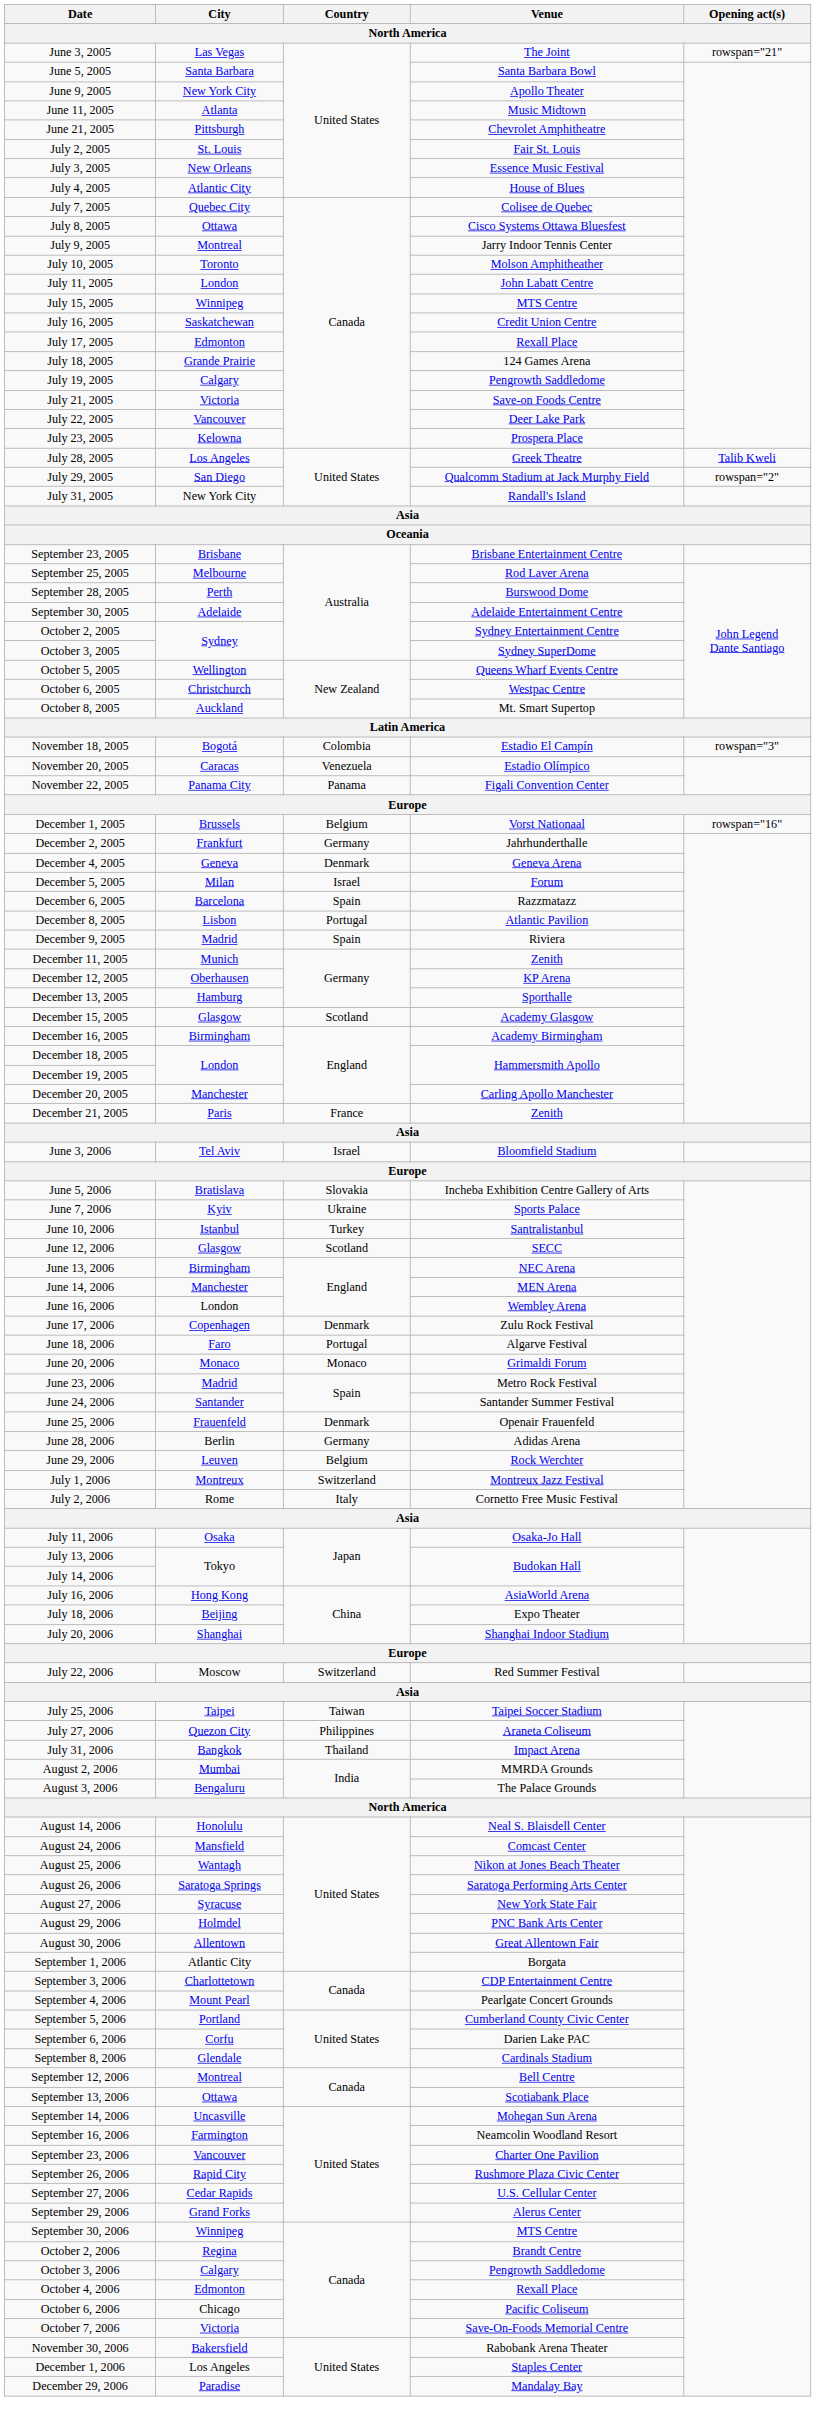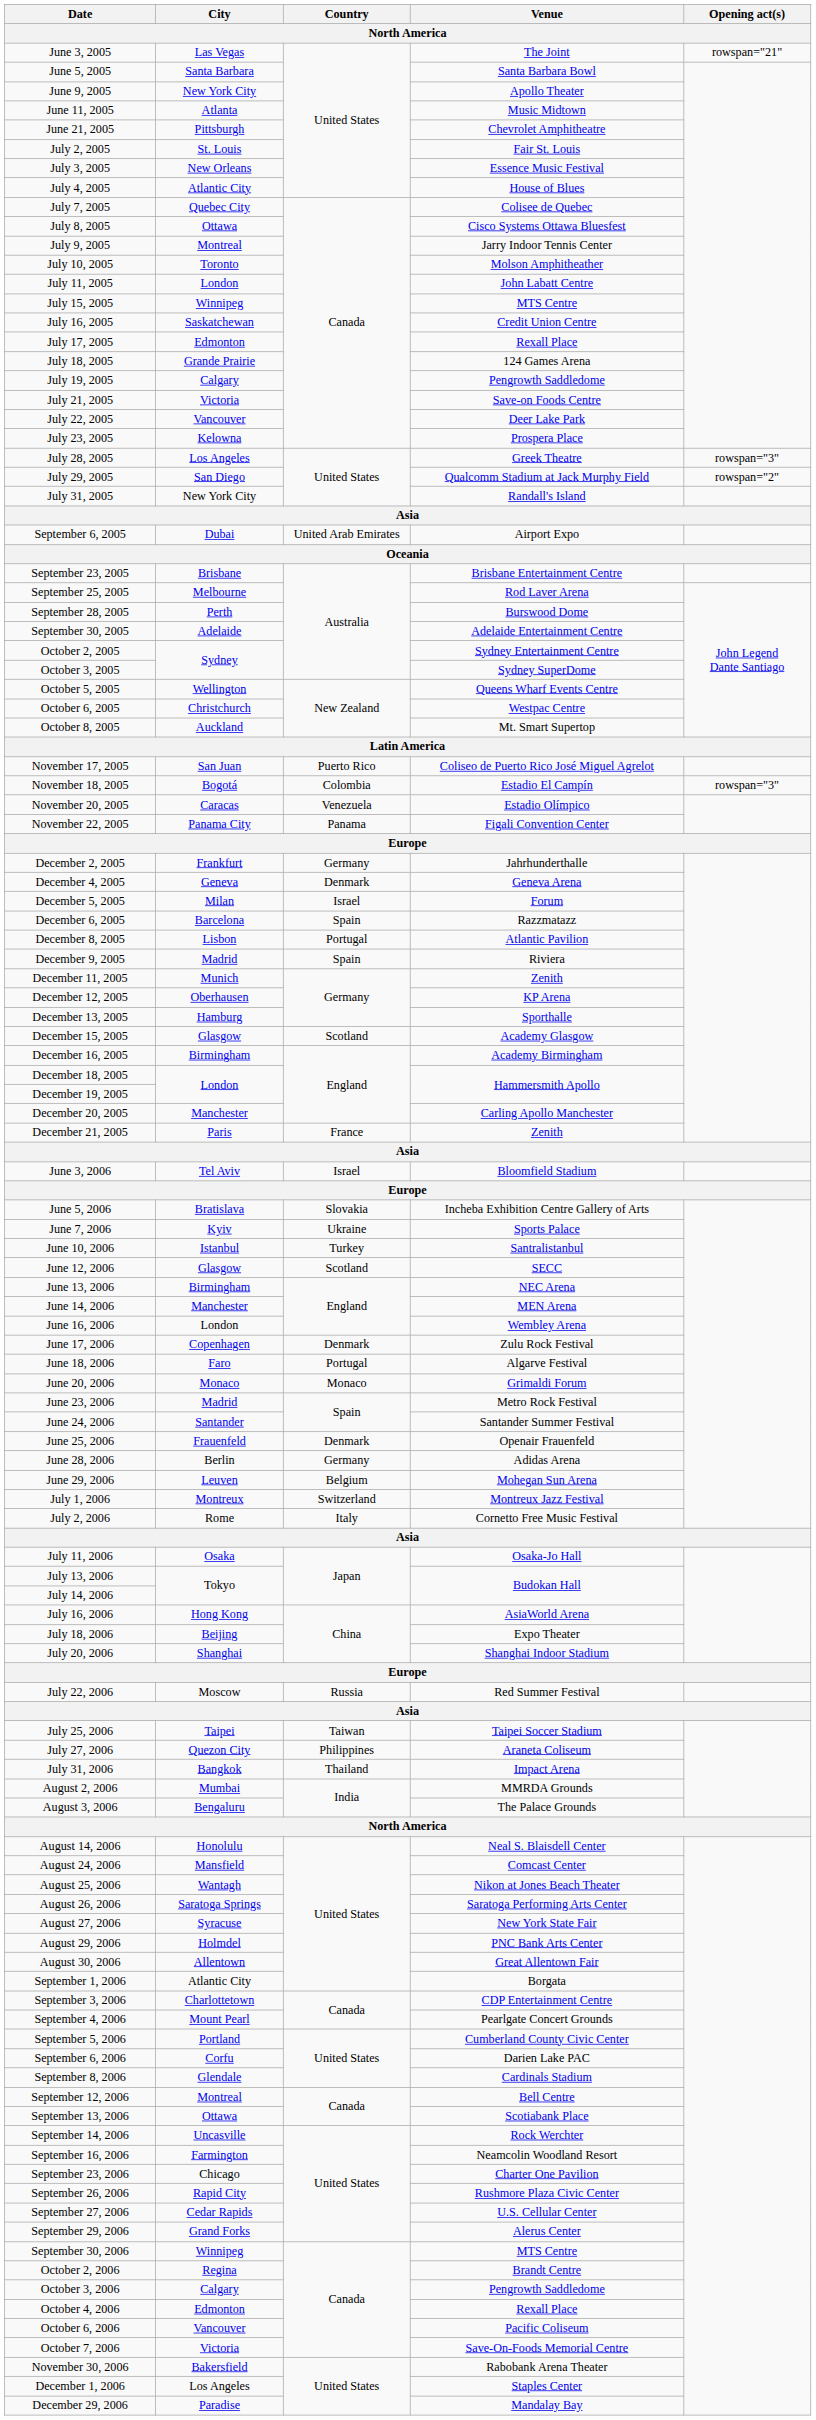(747, 457) Talib Kweli -> (747, 457) rowspan="3"
+ row: (80, 534)
+ row: (80, 766)
- row: (80, 824)
(547, 1460) Rock Werchter -> (547, 1479) Mohegan Sun Arena
(347, 1672) Switzerland -> (347, 1691) Russia
(547, 2116) Mohegan Sun Arena -> (547, 2135) Rock Werchter
(220, 2154) Vancouver -> (220, 2174) Chicago
(220, 2309) Chicago -> (220, 2328) Vancouver
